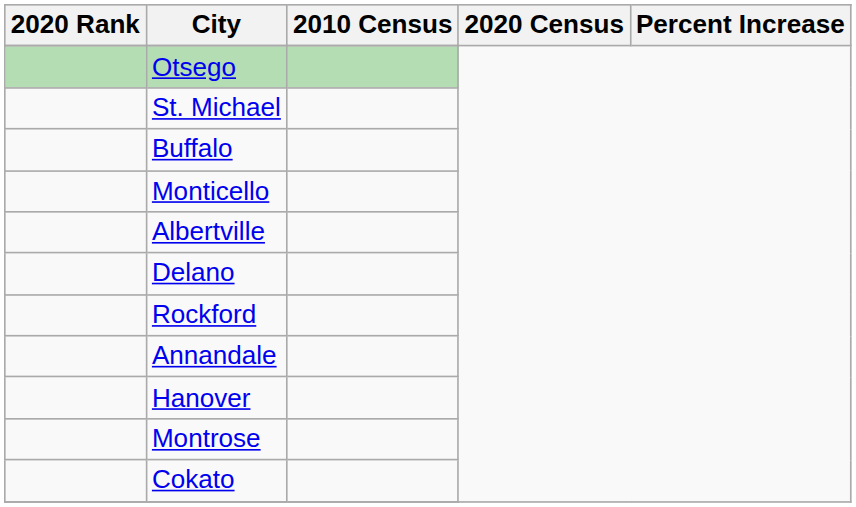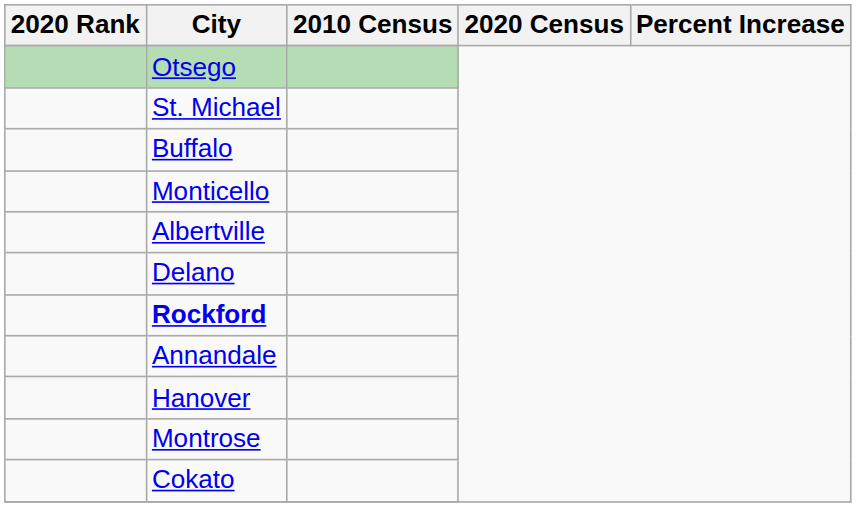(204, 314) normal -> (209, 314) bold
